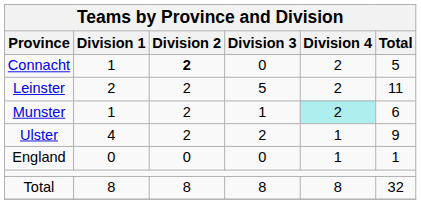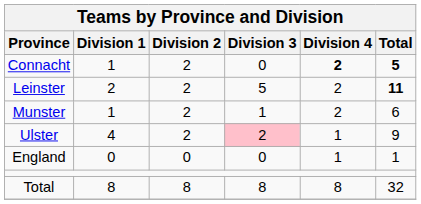(187, 65) bold -> (187, 65) normal
(338, 65) normal -> (338, 65) bold
(396, 65) normal -> (396, 65) bold
(396, 88) normal -> (396, 88) bold
(338, 112) paleturquoise background -> (338, 112) no background
(262, 135) no background -> (262, 135) pink background
